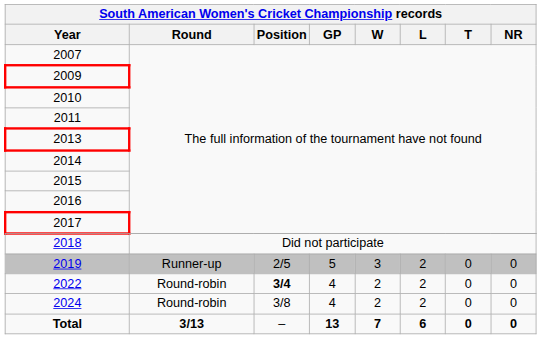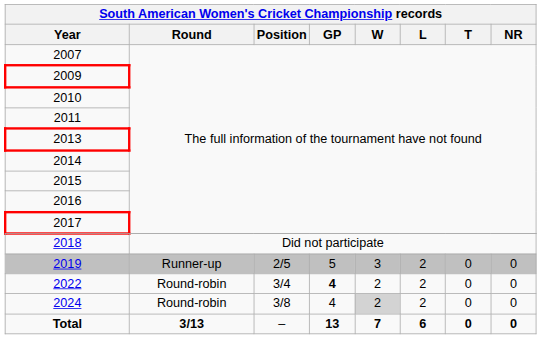(282, 283) bold -> (282, 283) normal
(332, 283) normal -> (332, 283) bold
(378, 303) no background -> (378, 303) lightgrey background
